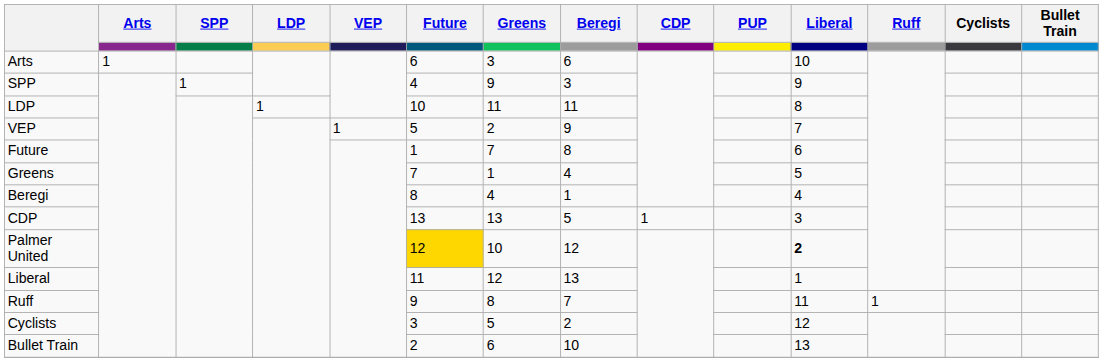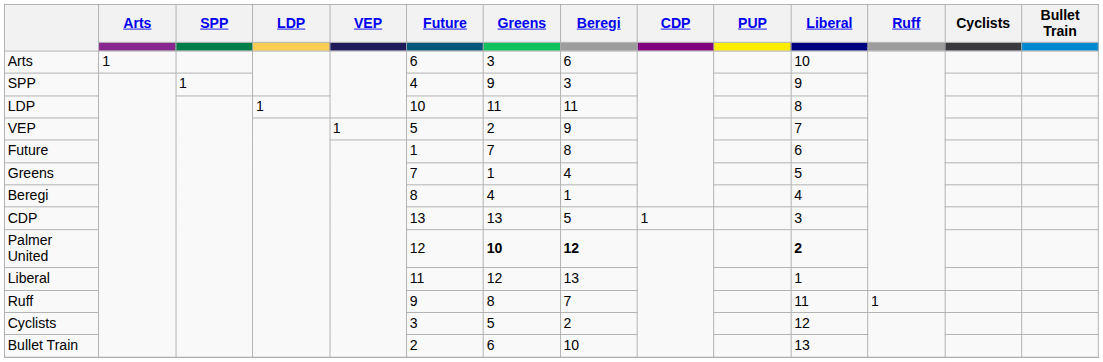(418, 248) gold background -> (418, 248) no background
(494, 248) normal -> (494, 248) bold
(571, 248) normal -> (571, 248) bold
